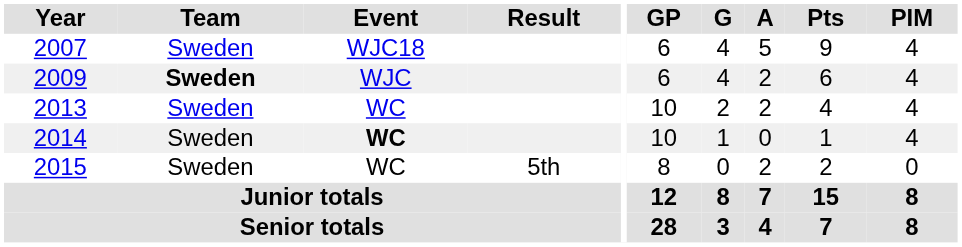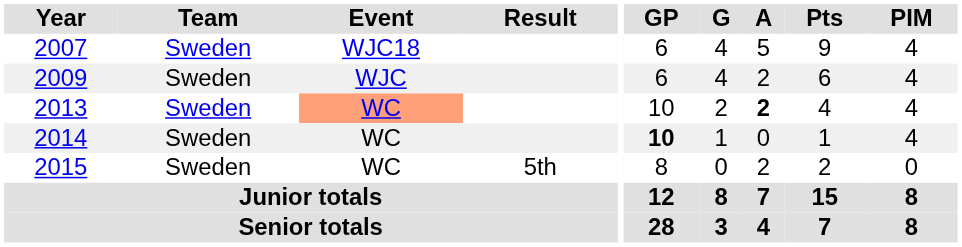(210, 78) bold -> (208, 78) normal
(386, 108) no background -> (381, 108) lightsalmon background
(765, 108) normal -> (764, 108) bold
(386, 137) bold -> (381, 137) normal
(664, 137) normal -> (661, 137) bold
